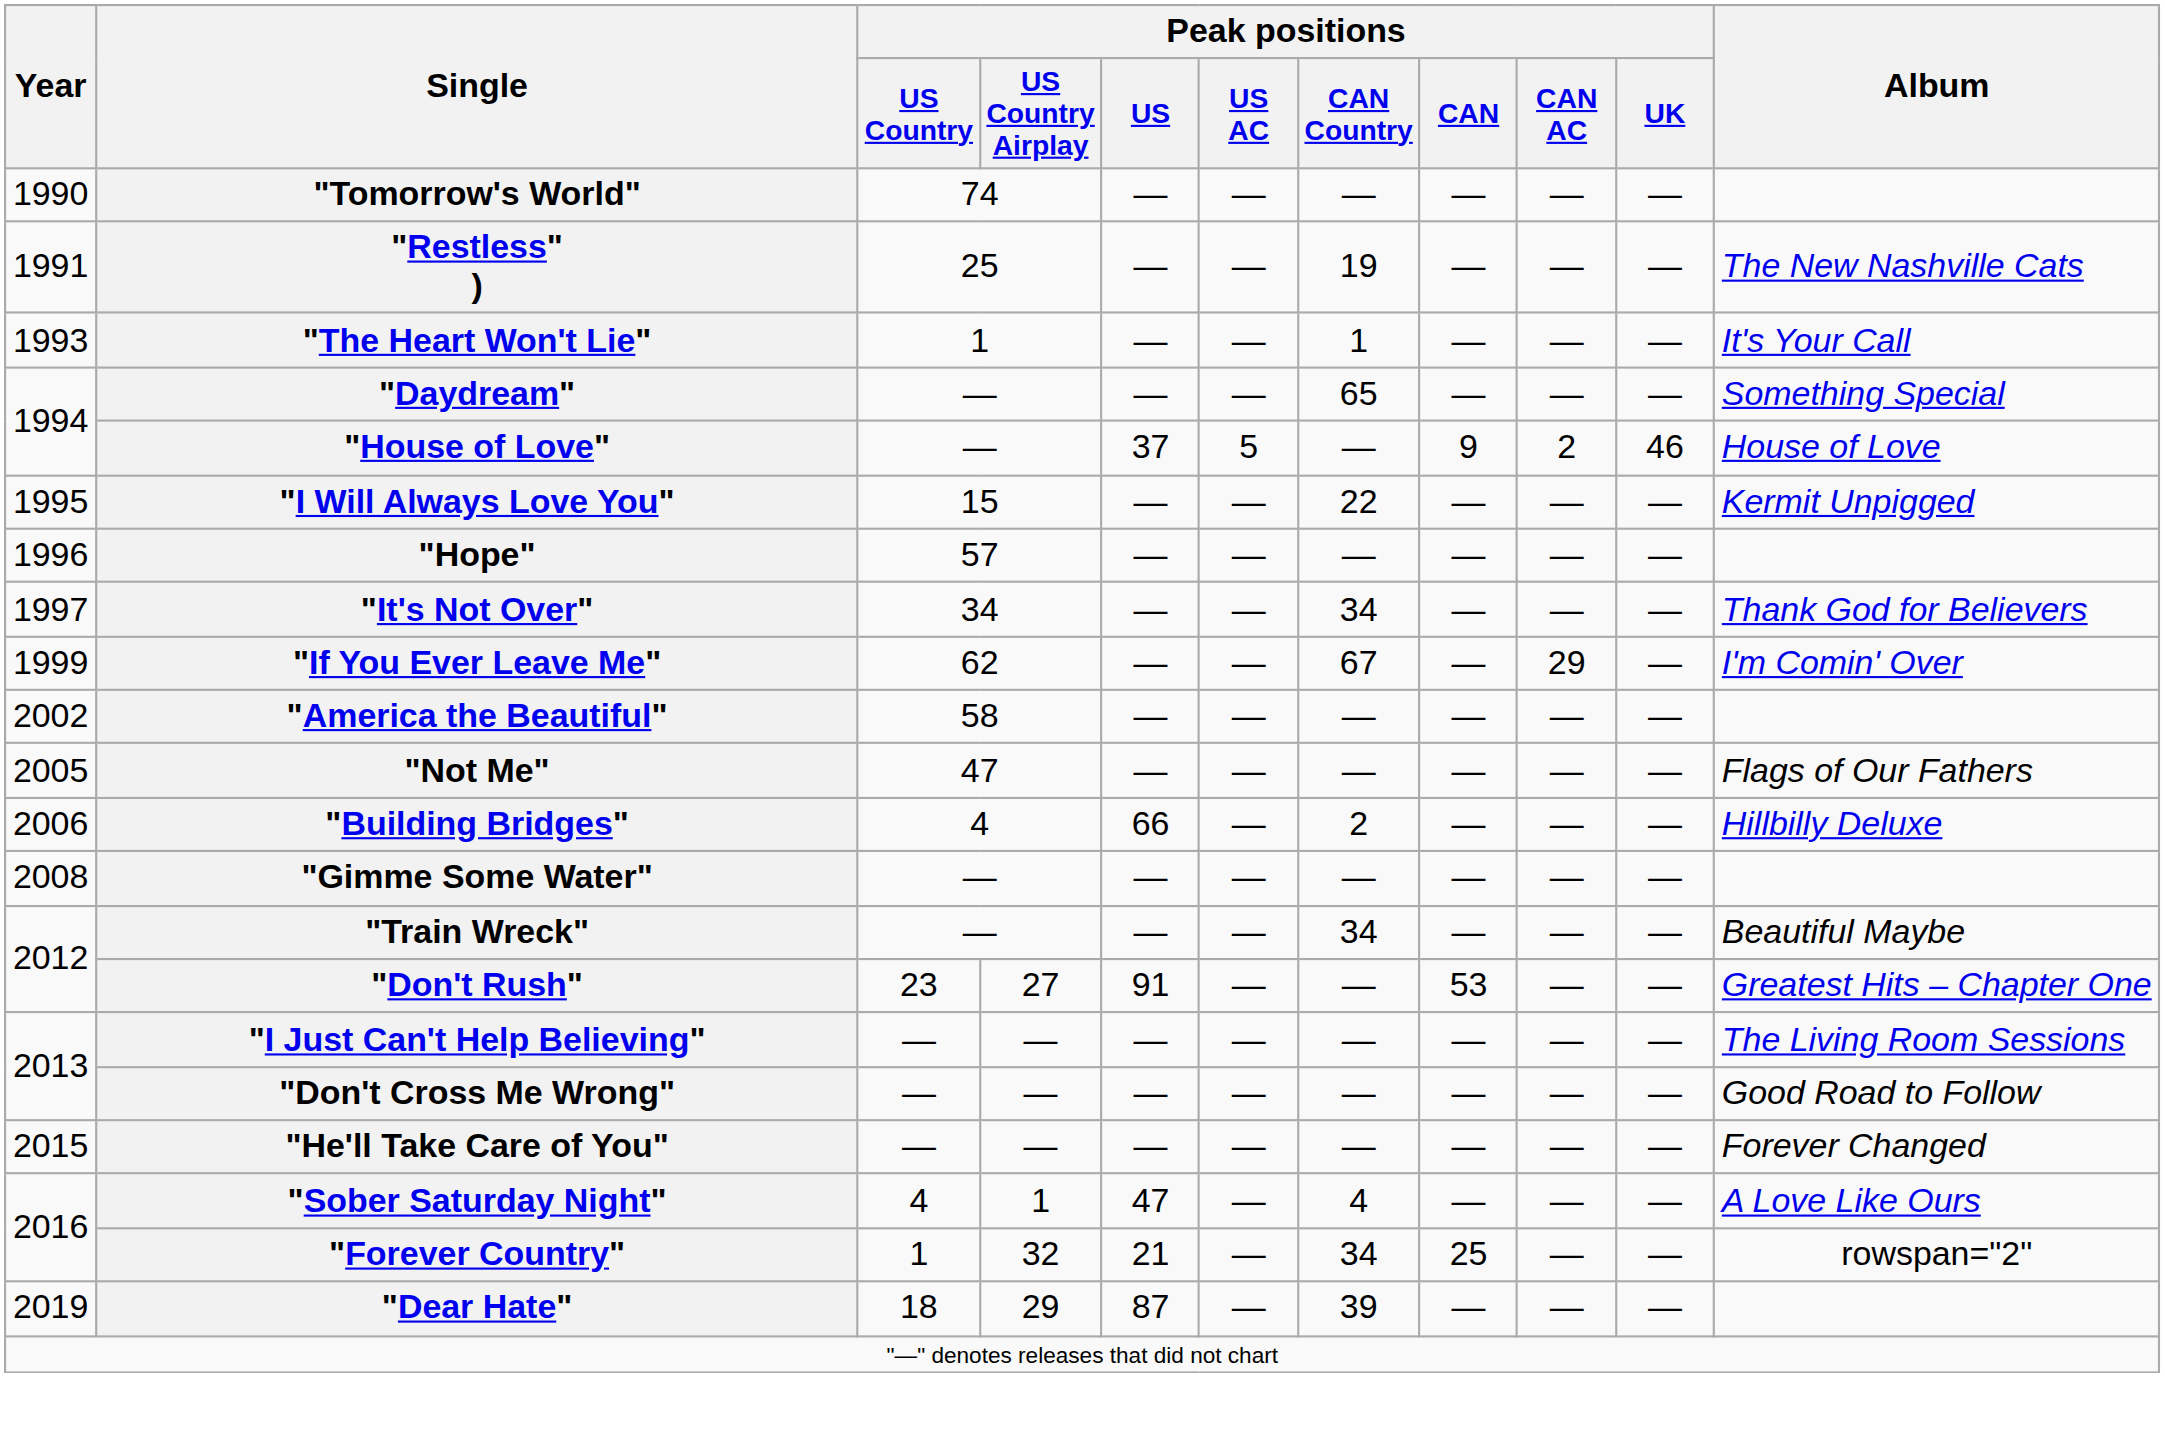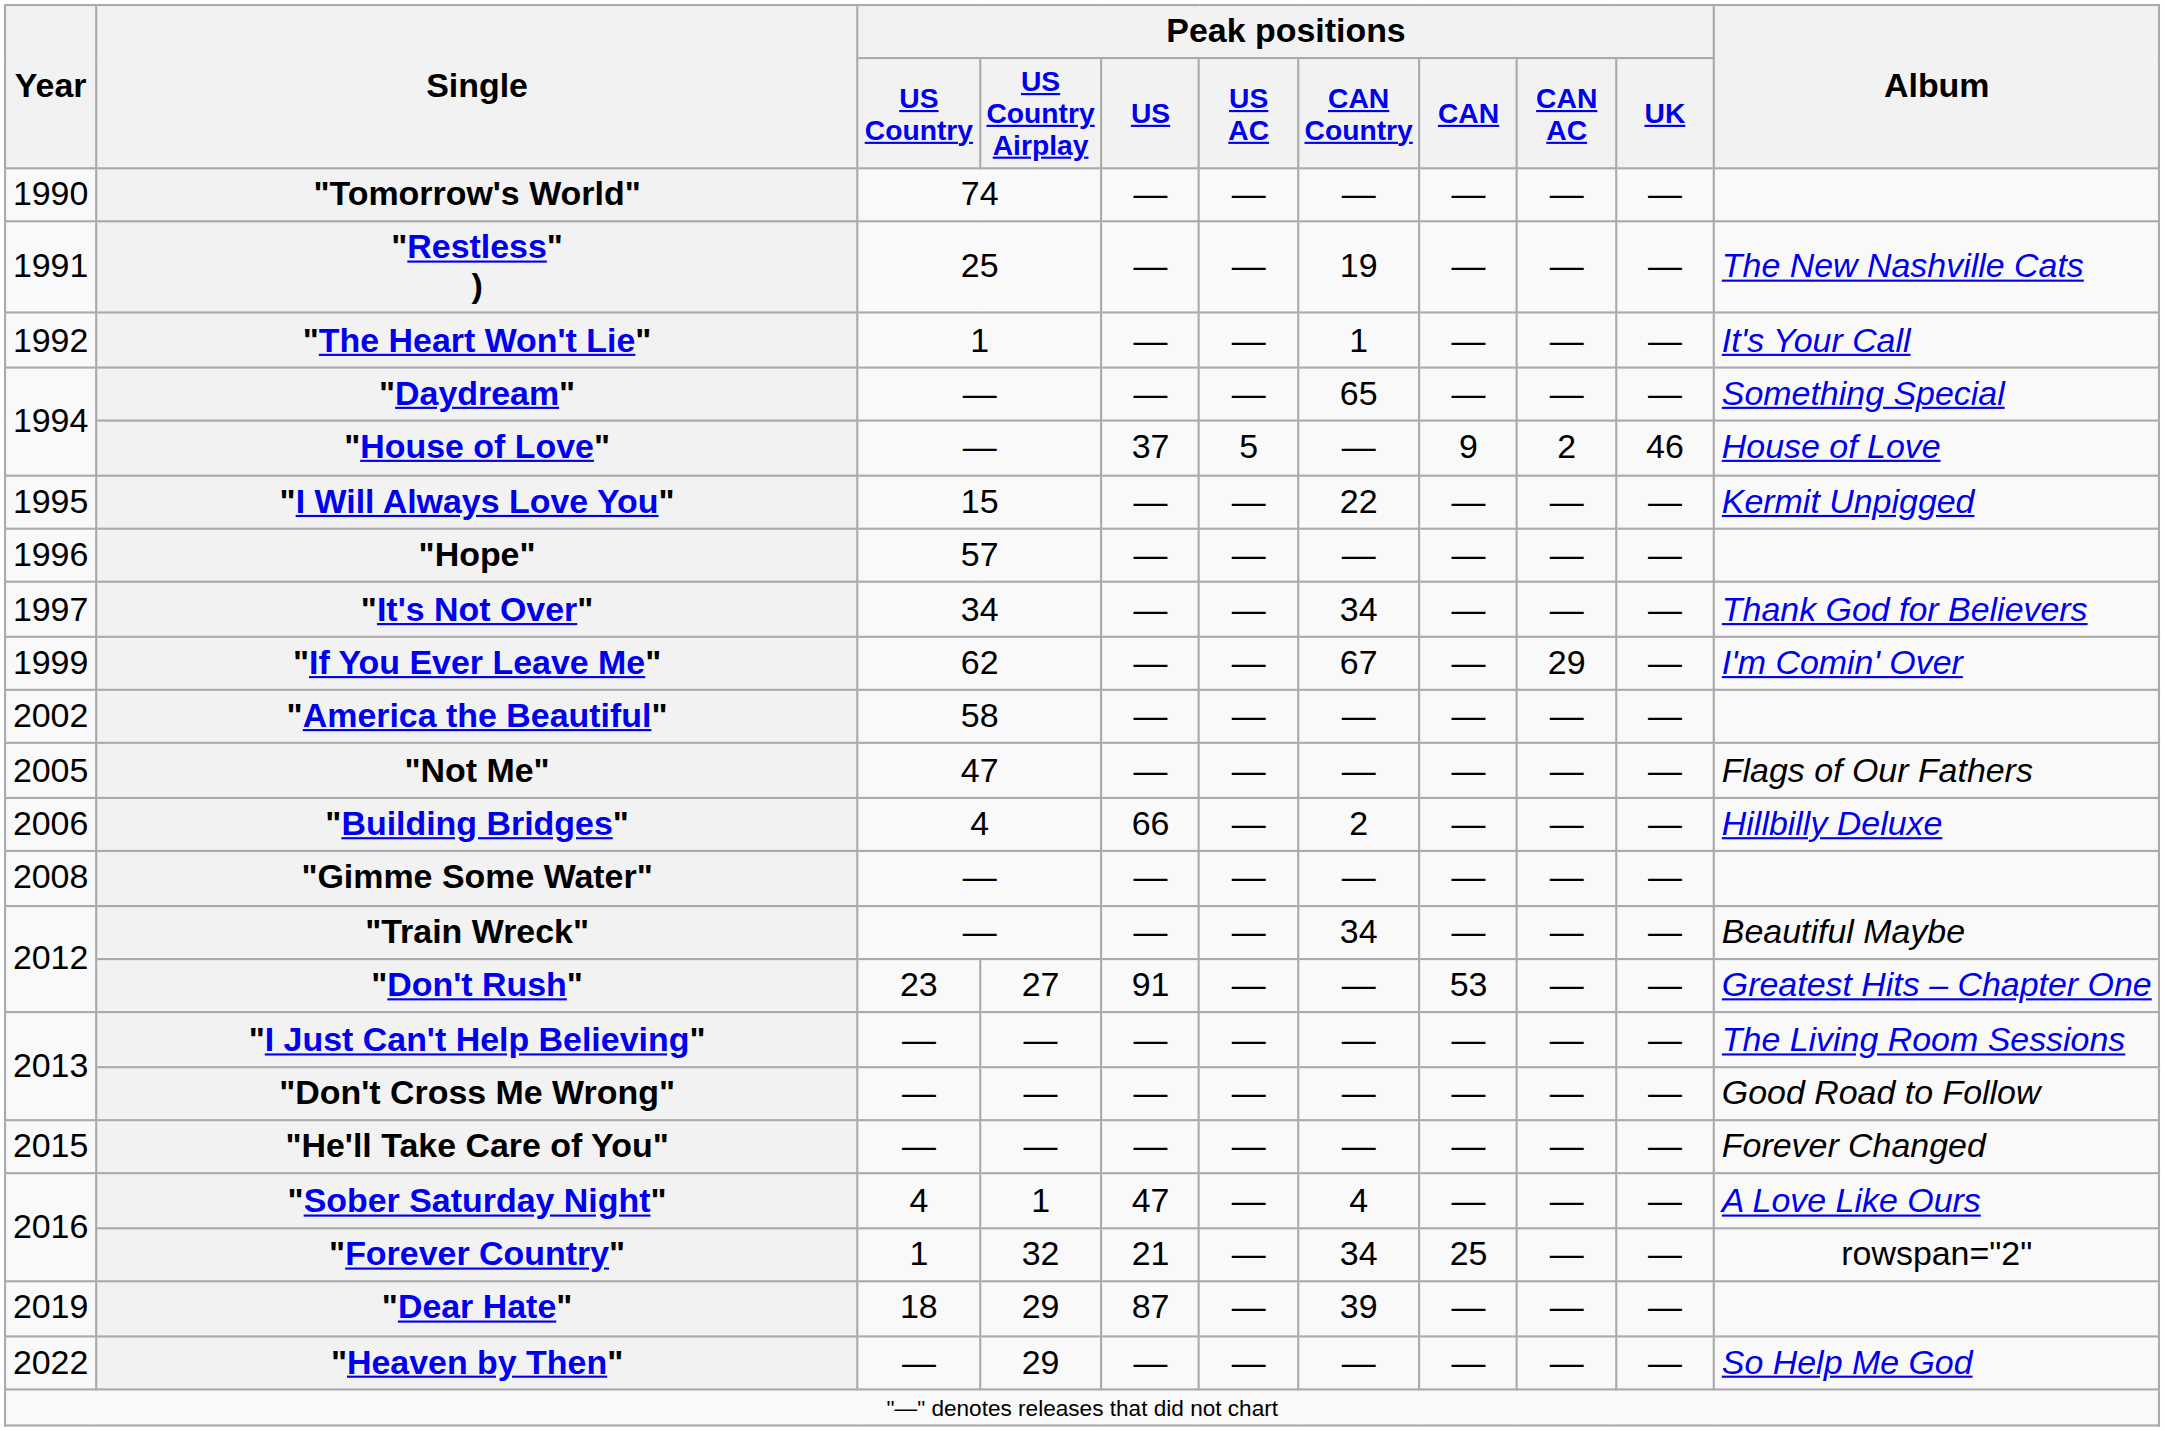(51, 339) 1993 -> (51, 339) 1992
+ row: (477, 1361)
